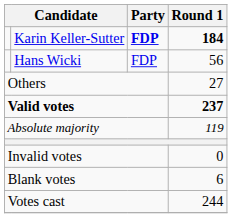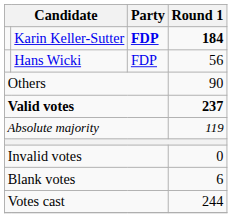(216, 83) 27 -> (216, 83) 90
